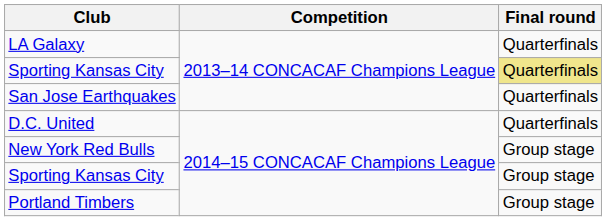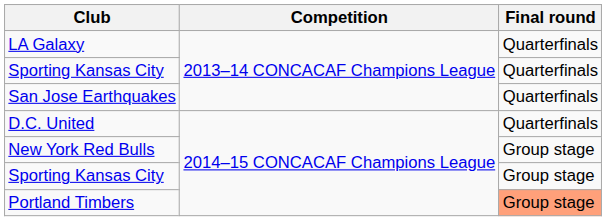(550, 70) khaki background -> (550, 70) no background
(549, 202) no background -> (549, 202) lightsalmon background
